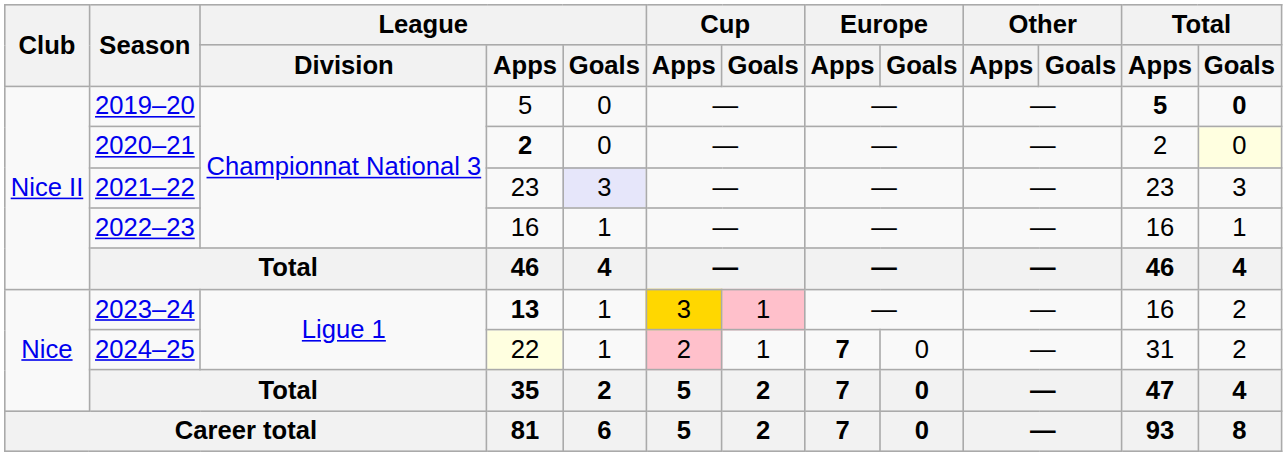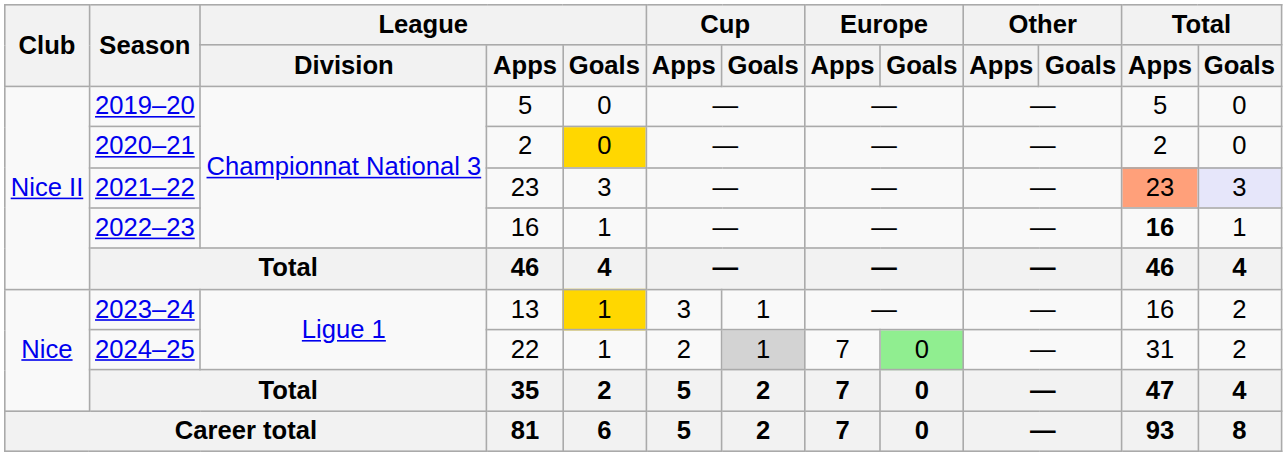(1160, 106) bold -> (1160, 106) normal
(1239, 106) bold -> (1239, 106) normal
(525, 146) bold -> (525, 146) normal
(604, 146) no background -> (604, 146) gold background
(1239, 146) lightyellow background -> (1239, 146) no background
(604, 187) lavender background -> (604, 187) no background
(1160, 187) no background -> (1160, 187) lightsalmon background
(1239, 187) no background -> (1239, 187) lavender background
(1160, 227) normal -> (1160, 227) bold
(525, 308) bold -> (525, 308) normal
(604, 308) no background -> (604, 308) gold background
(684, 308) gold background -> (684, 308) no background
(763, 308) pink background -> (763, 308) no background
(525, 349) lightyellow background -> (525, 349) no background
(684, 349) pink background -> (684, 349) no background
(763, 349) no background -> (763, 349) lightgrey background
(843, 349) bold -> (842, 349) normal
(922, 349) no background -> (922, 349) lightgreen background
